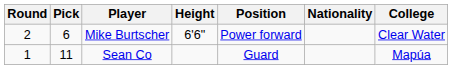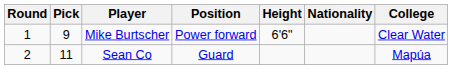columns swapped: (195, 14) <-> (261, 14)
(27, 34) 2 -> (27, 34) 1
(66, 34) 6 -> (66, 34) 9
(27, 54) 1 -> (27, 54) 2
